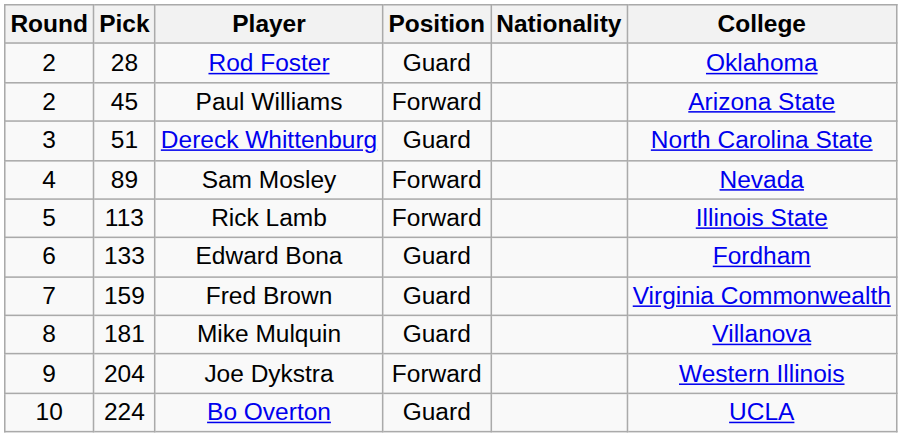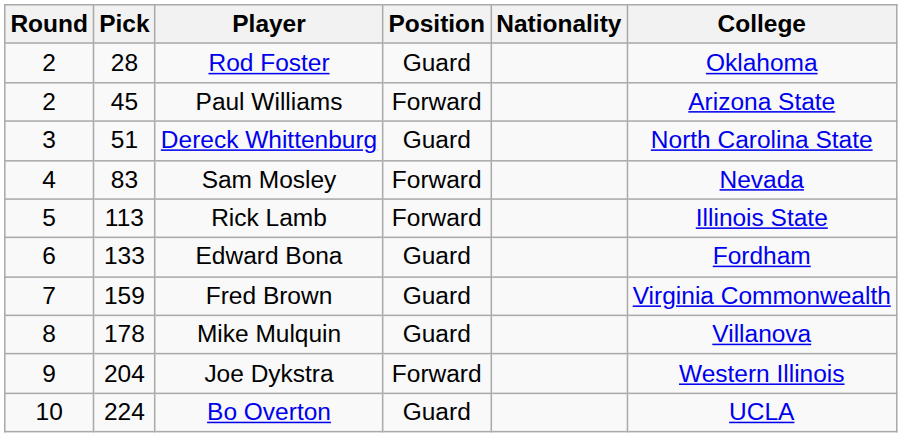(124, 179) 89 -> (124, 179) 83
(124, 334) 181 -> (124, 334) 178
